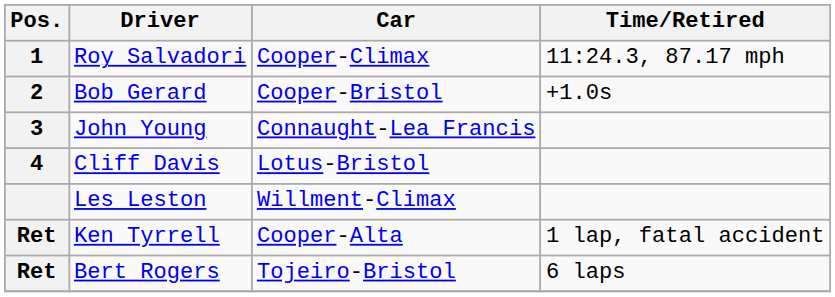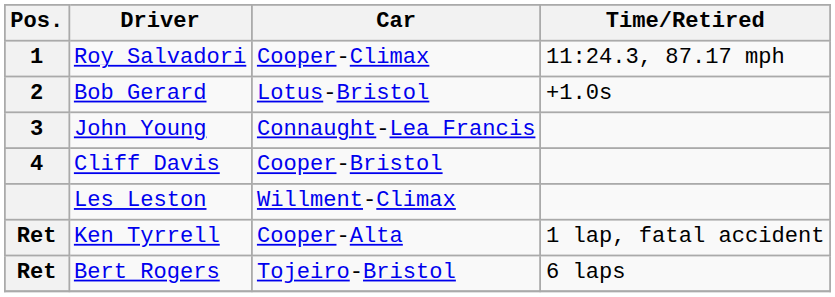(350, 94) Cooper-Bristol -> (343, 94) Lotus-Bristol
(343, 166) Lotus-Bristol -> (350, 166) Cooper-Bristol
